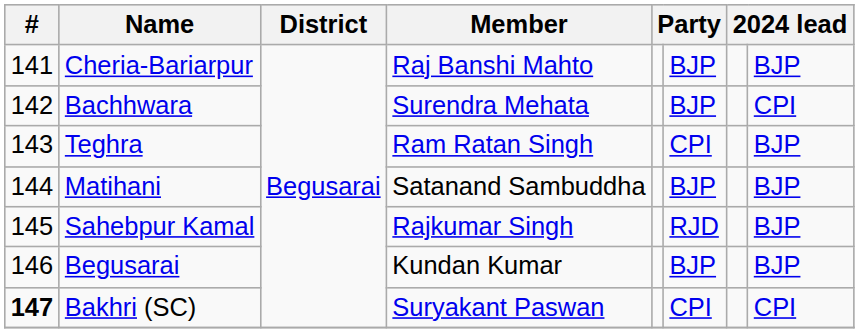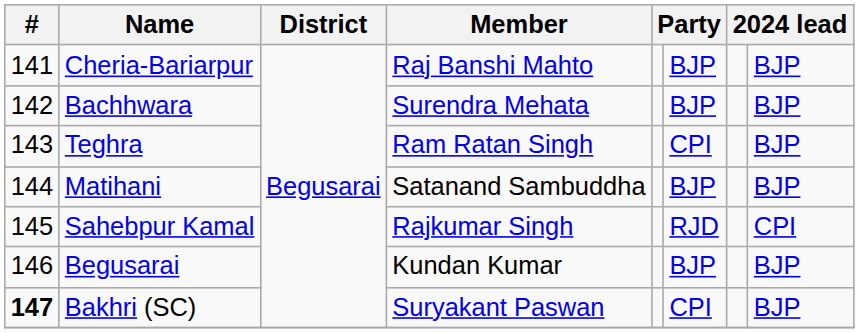(775, 105) CPI -> (777, 105) BJP
(777, 226) BJP -> (775, 226) CPI
(775, 307) CPI -> (777, 307) BJP
